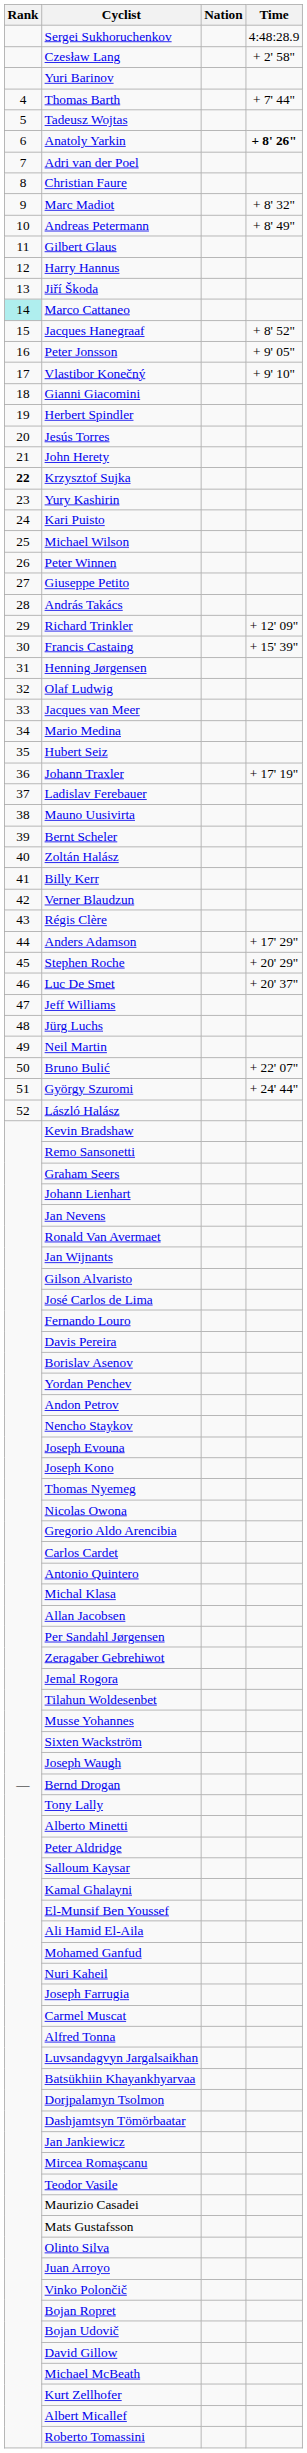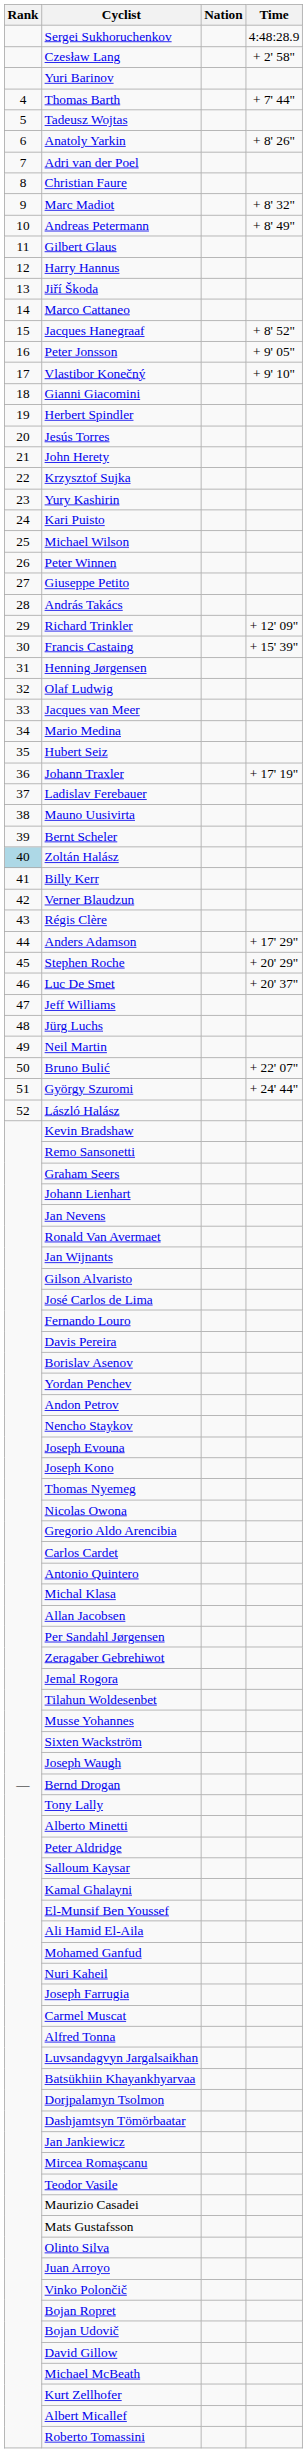(274, 141) bold -> (274, 141) normal
(23, 309) paleturquoise background -> (23, 309) no background
(23, 478) bold -> (23, 478) normal
(23, 857) no background -> (23, 857) lightblue background
